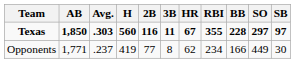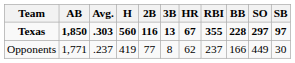(170, 31) 11 -> (170, 31) 13
(214, 49) 234 -> (214, 49) 237
